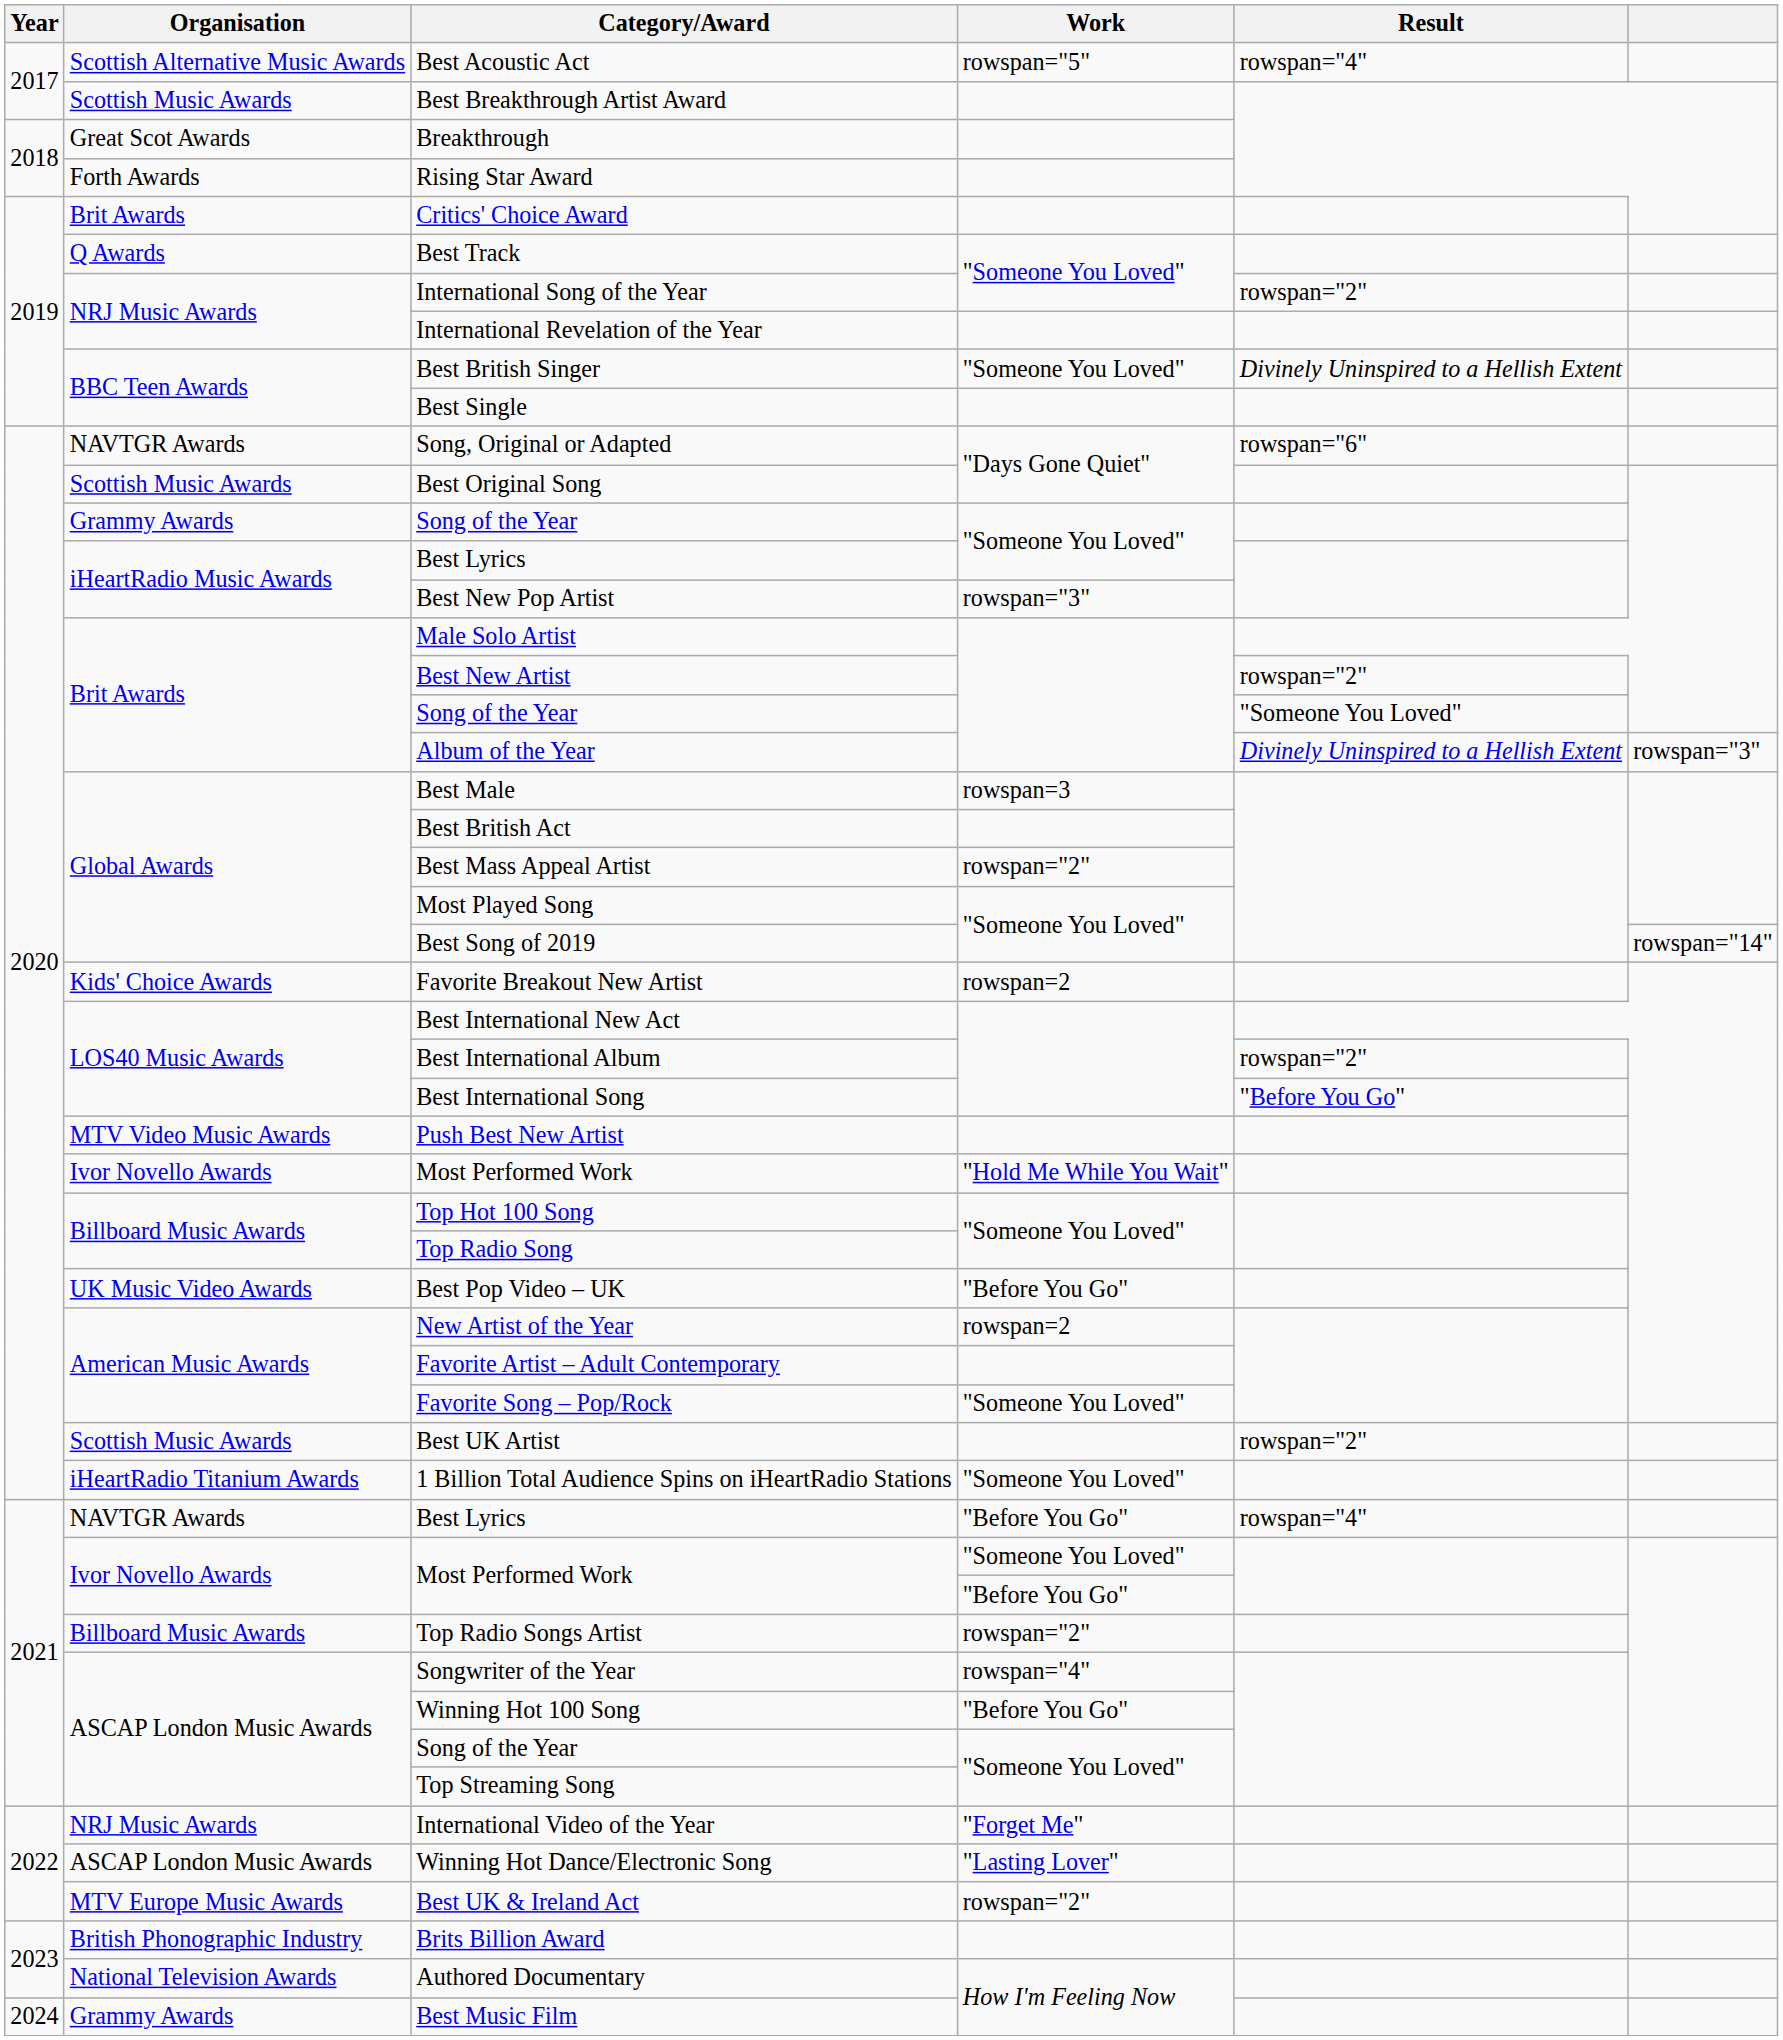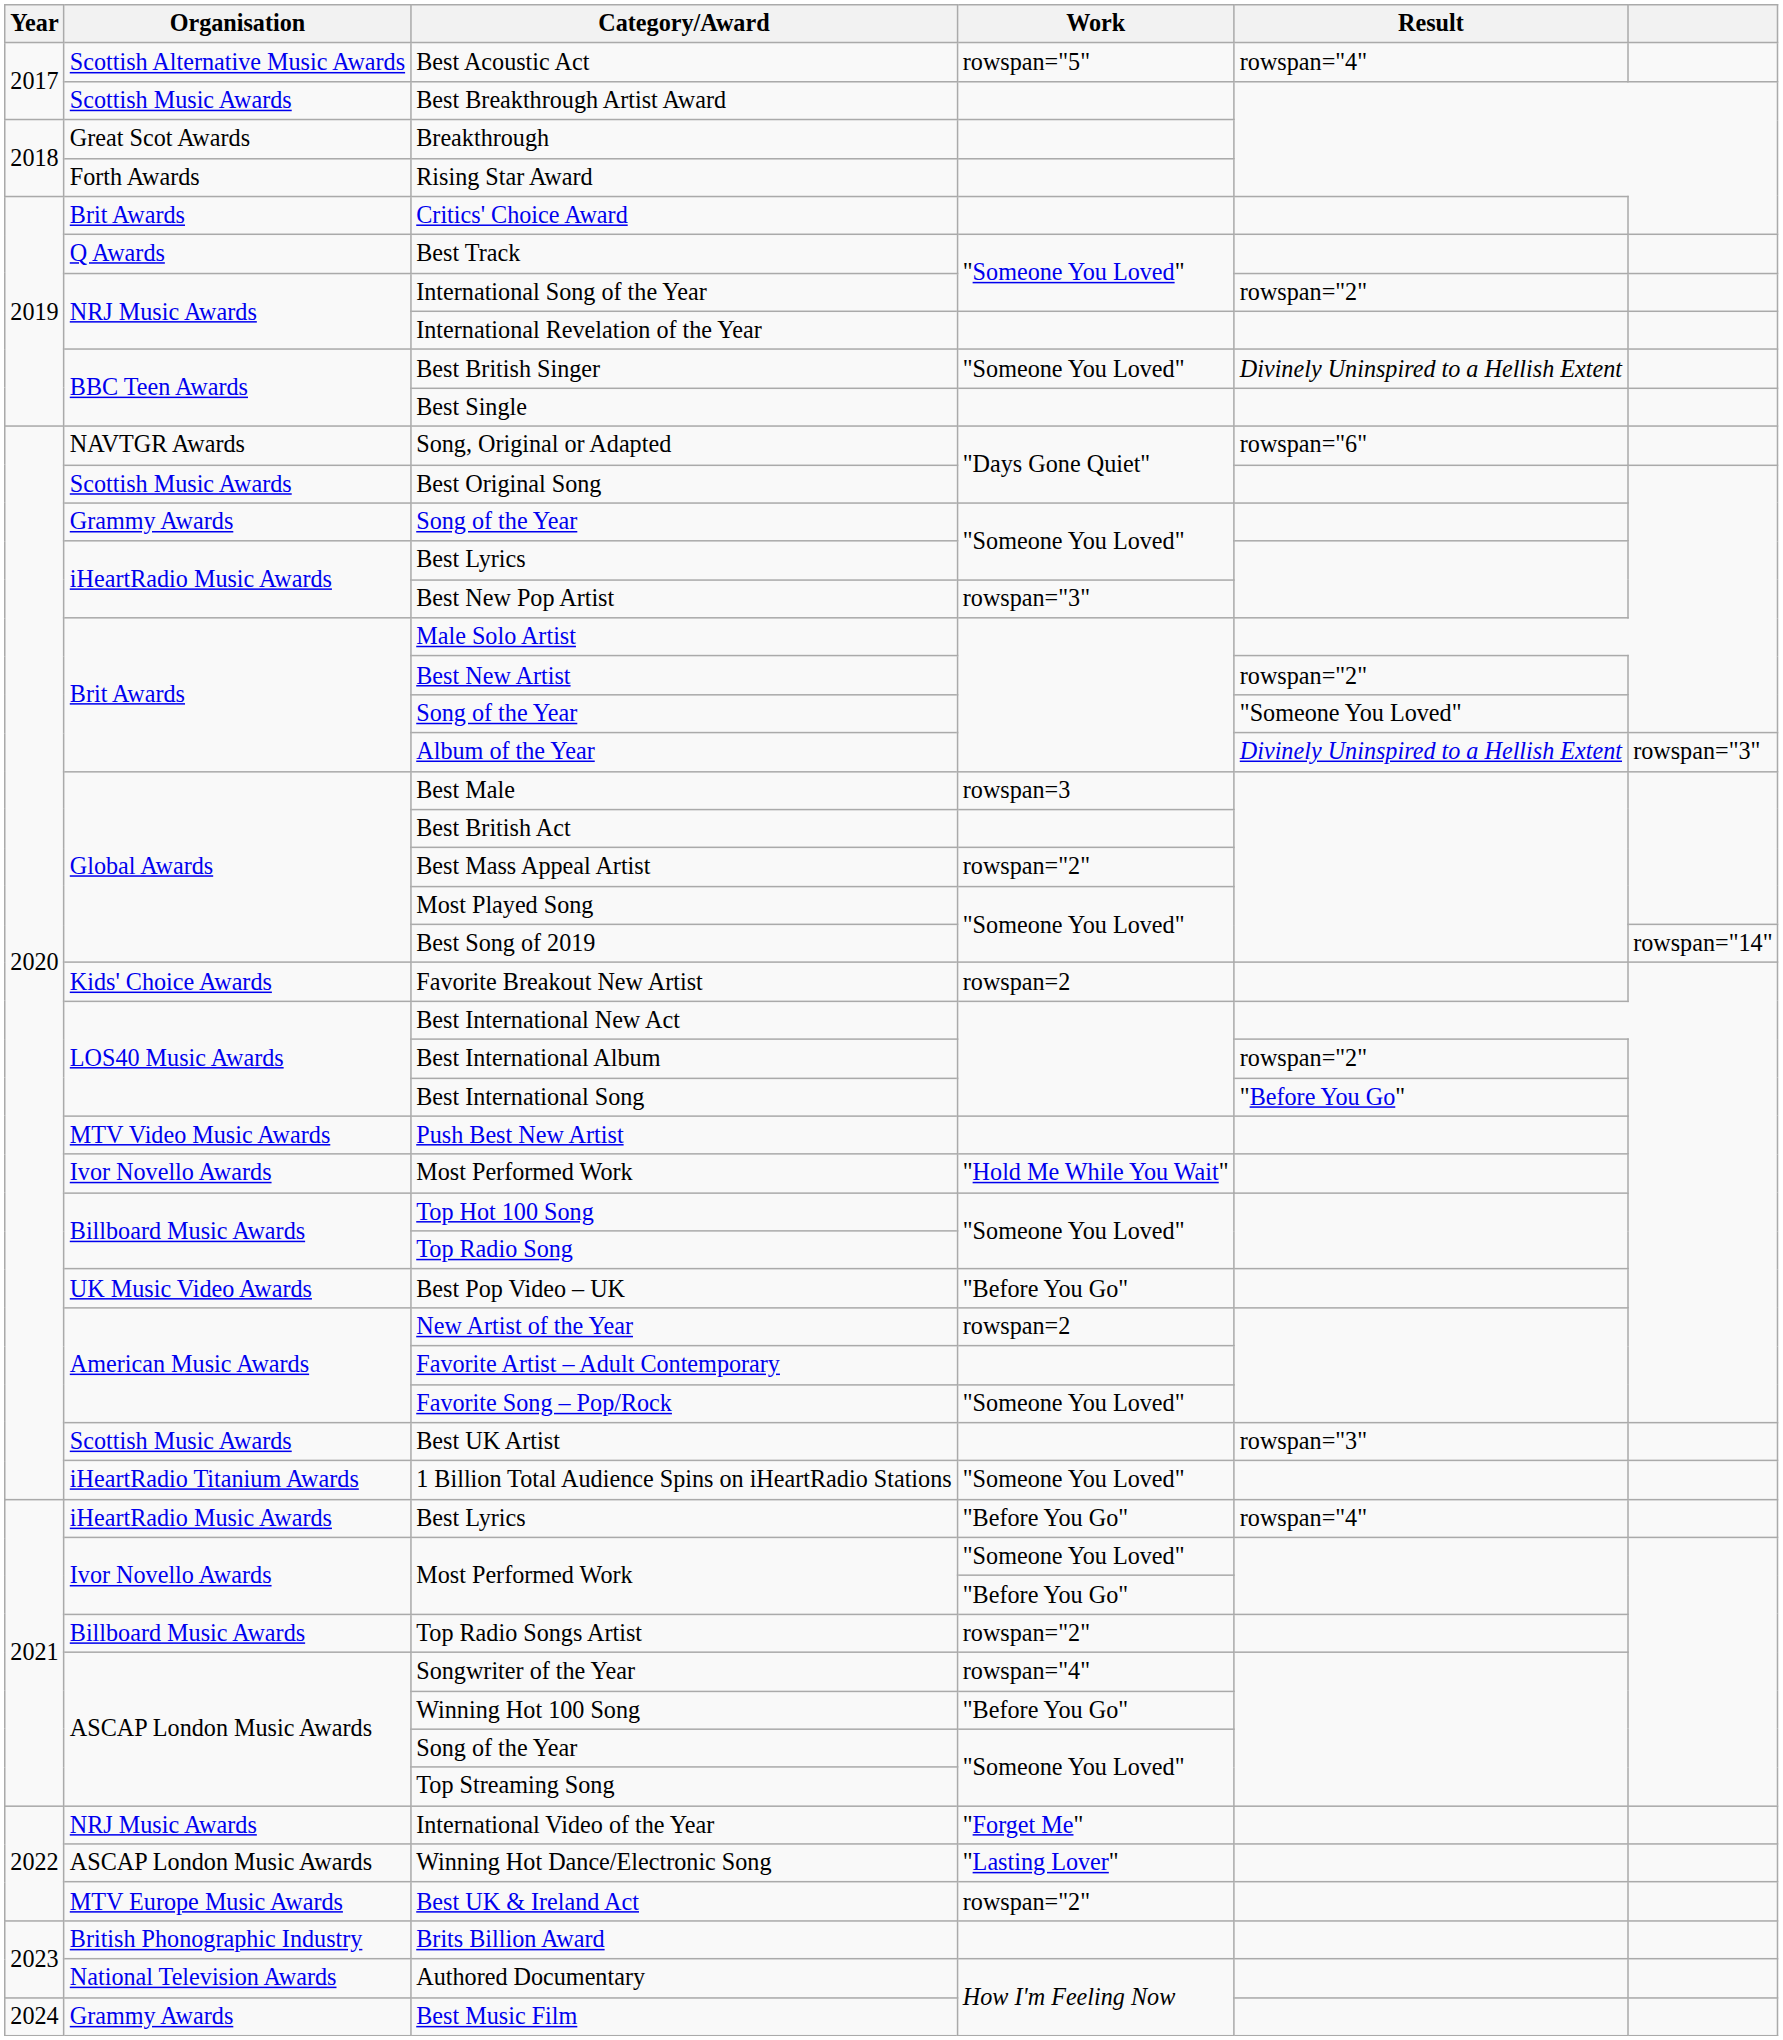(1303, 1441) rowspan="2" -> (1303, 1441) rowspan="3"
(157, 1517) NAVTGR Awards -> (201, 1517) iHeartRadio Music Awards
